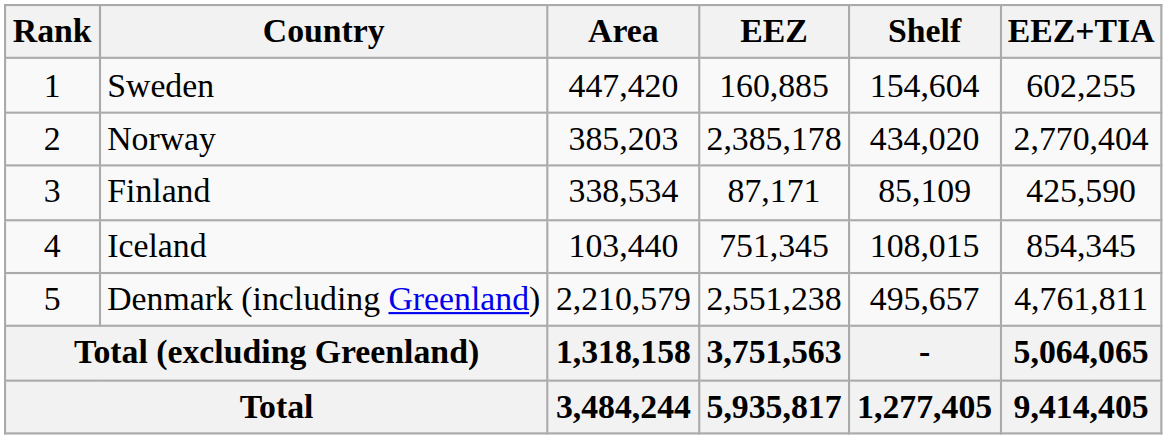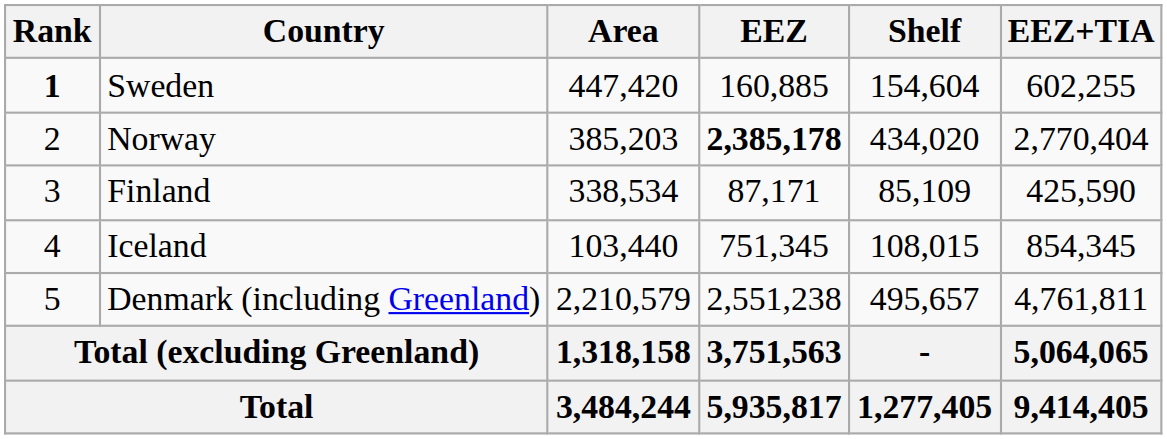(52, 84) normal -> (52, 84) bold
(774, 138) normal -> (774, 138) bold
